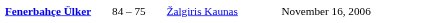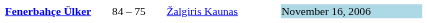(326, 11) no background -> (326, 11) lightblue background
